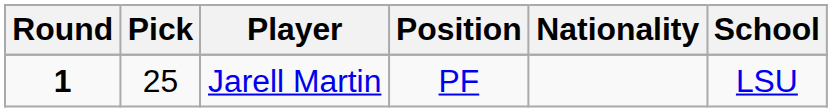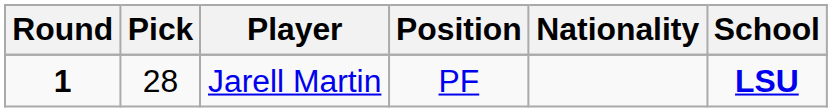(161, 80) 25 -> (161, 80) 28
(767, 80) normal -> (767, 80) bold
